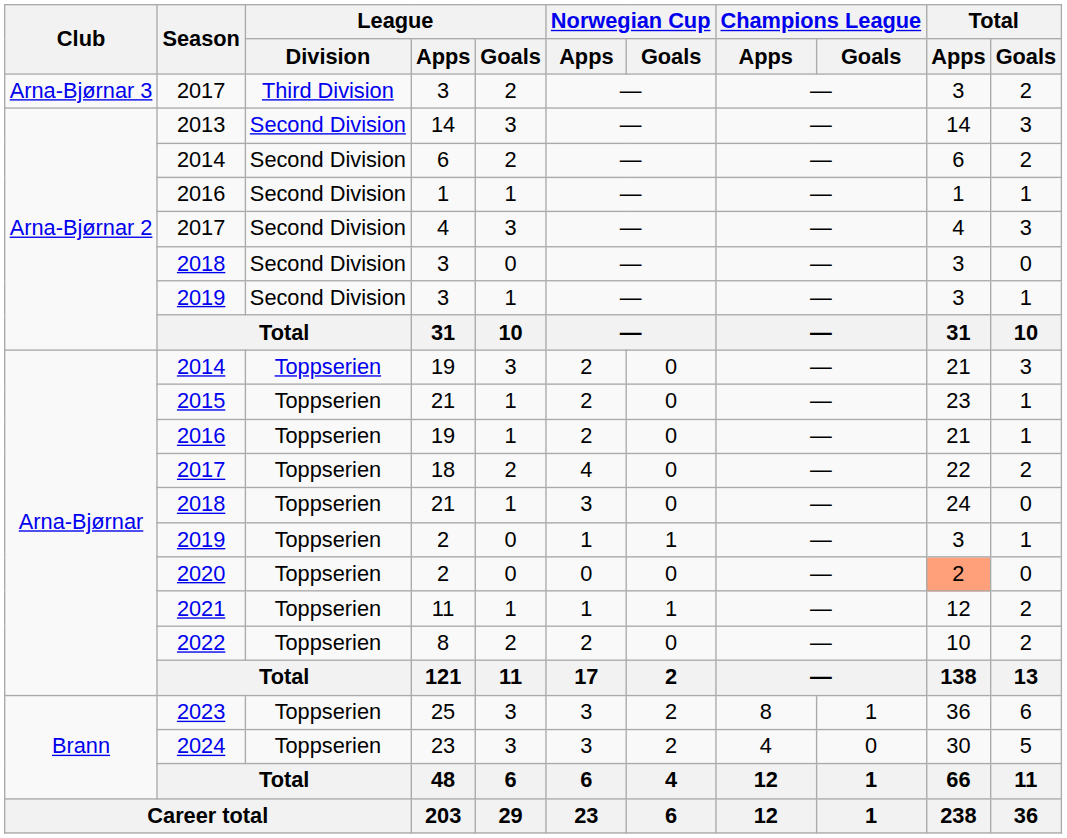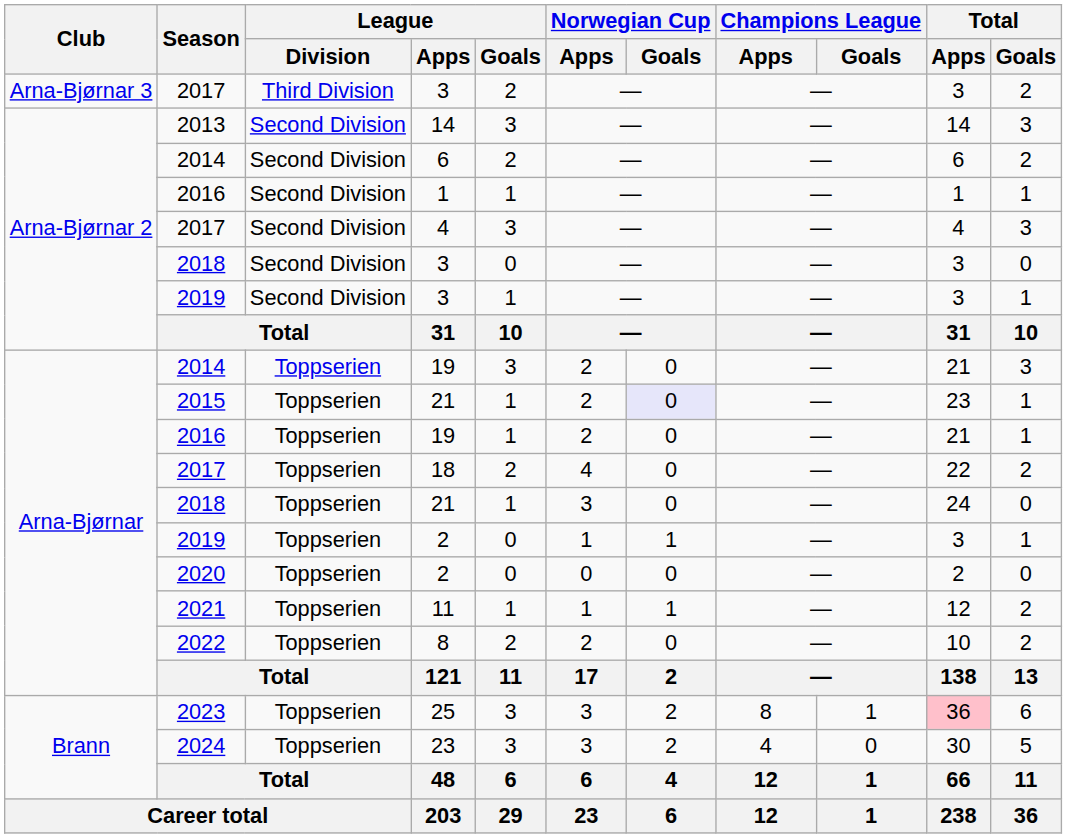(671, 401) no background -> (671, 401) lavender background
(958, 573) lightsalmon background -> (958, 573) no background
(958, 711) no background -> (958, 711) pink background
